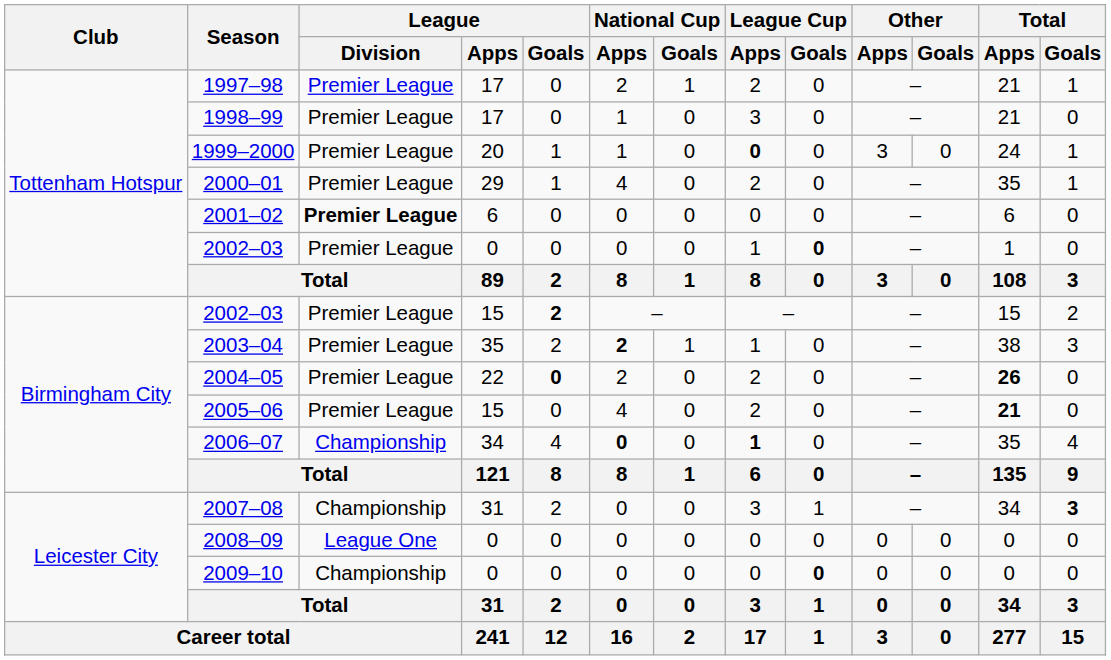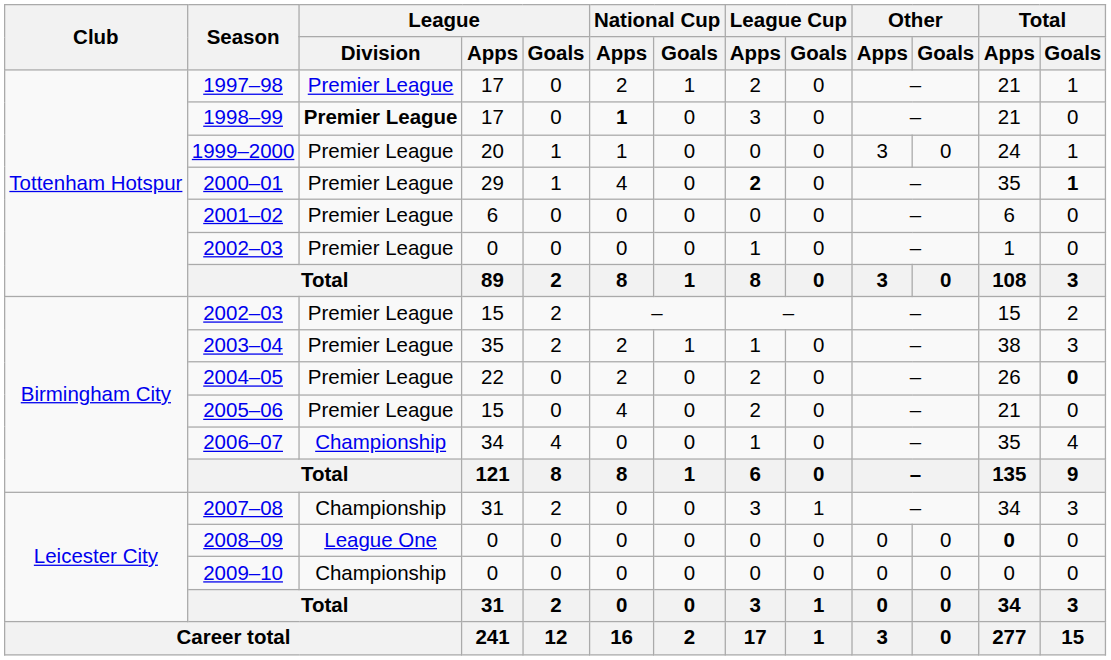(381, 118) normal -> (381, 118) bold
(622, 118) normal -> (622, 118) bold
(755, 150) bold -> (755, 150) normal
(755, 183) normal -> (755, 183) bold
(1073, 183) normal -> (1073, 183) bold
(381, 215) bold -> (381, 215) normal
(819, 248) bold -> (819, 248) normal
(556, 313) bold -> (556, 313) normal
(622, 345) bold -> (622, 345) normal
(556, 378) bold -> (556, 378) normal
(1009, 378) bold -> (1009, 378) normal
(1073, 378) normal -> (1073, 378) bold
(1009, 410) bold -> (1009, 410) normal
(622, 442) bold -> (622, 442) normal
(755, 442) bold -> (755, 442) normal
(1073, 507) bold -> (1073, 507) normal
(1009, 540) normal -> (1009, 540) bold
(819, 572) bold -> (819, 572) normal
